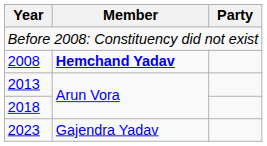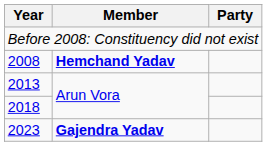(107, 130) normal -> (110, 130) bold
